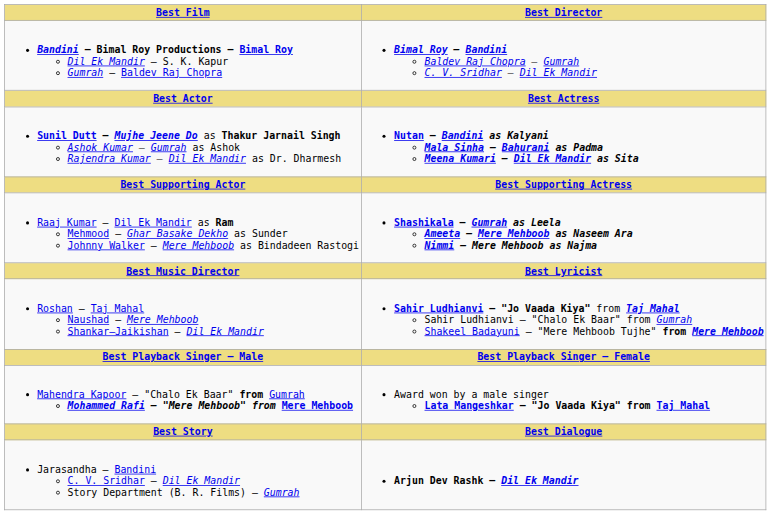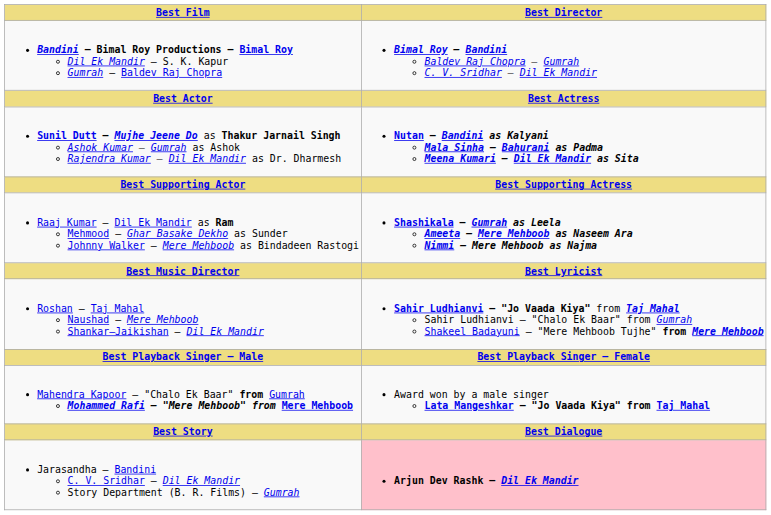(564, 481) no background -> (564, 481) pink background
